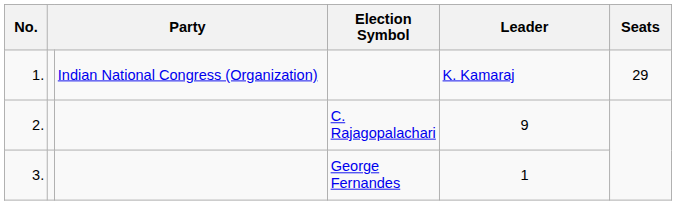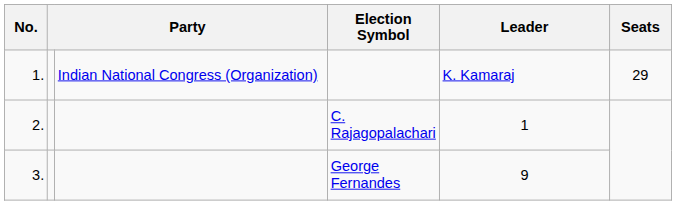(524, 125) 9 -> (524, 125) 1
(524, 175) 1 -> (524, 175) 9
